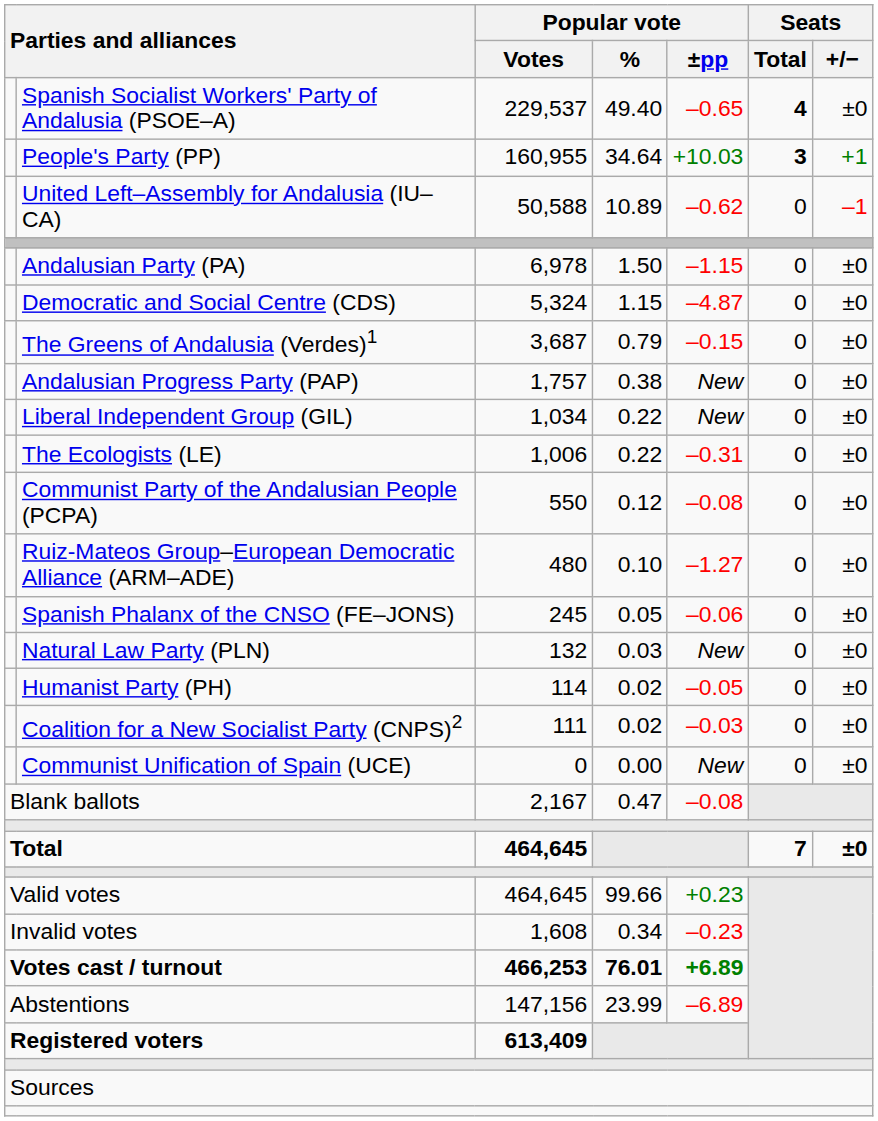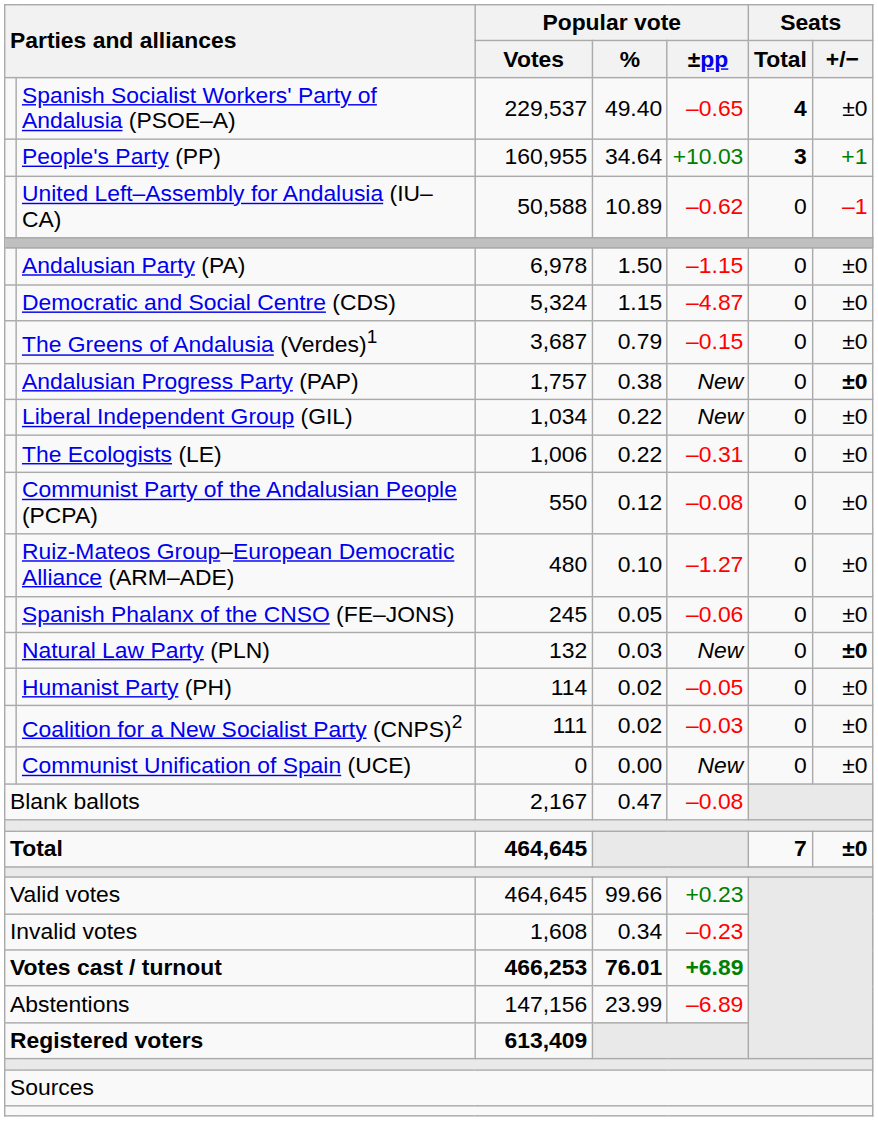(855, 381) normal -> (855, 381) bold
(855, 650) normal -> (855, 650) bold
